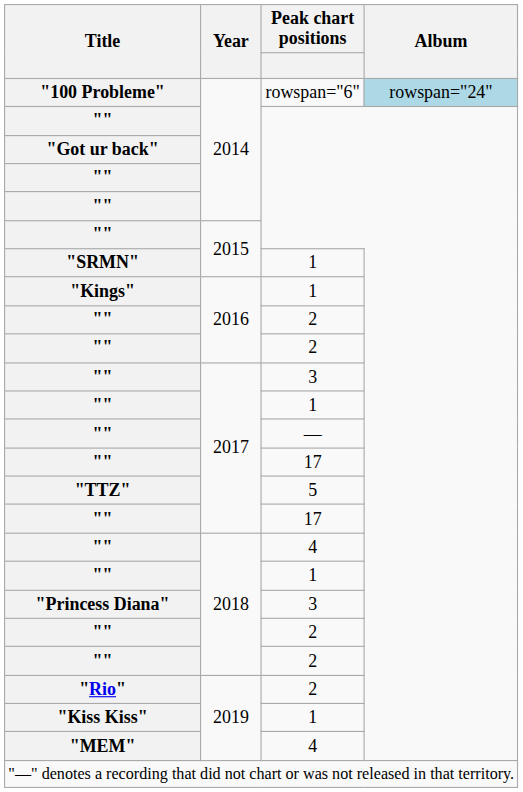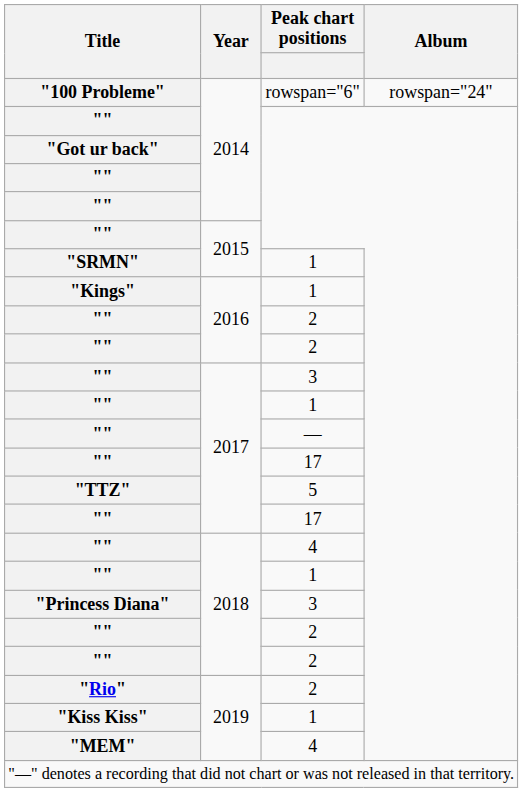(441, 92) lightblue background -> (441, 92) no background
